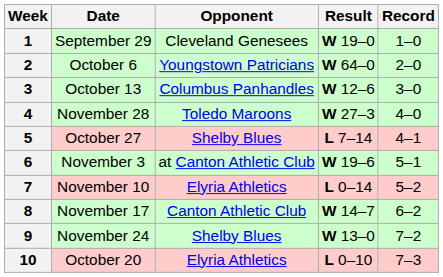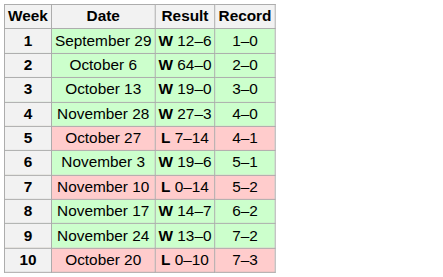- column: (237, 16)
(348, 41) W 19–0 -> (185, 41) W 12–6
(348, 89) W 12–6 -> (185, 89) W 19–0
